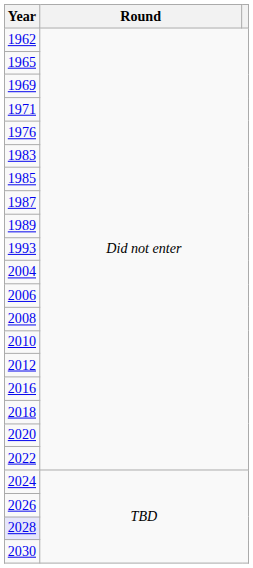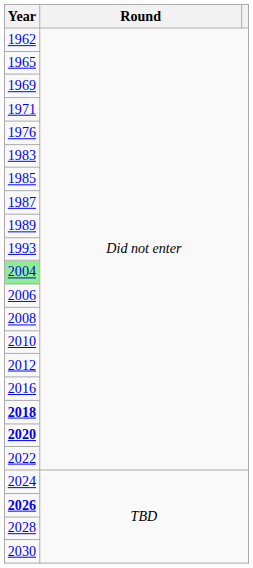(22, 272) no background -> (22, 272) lightgreen background
(22, 412) normal -> (22, 412) bold
(22, 435) normal -> (22, 435) bold
(22, 505) normal -> (22, 505) bold
(22, 528) lavender background -> (22, 528) no background
